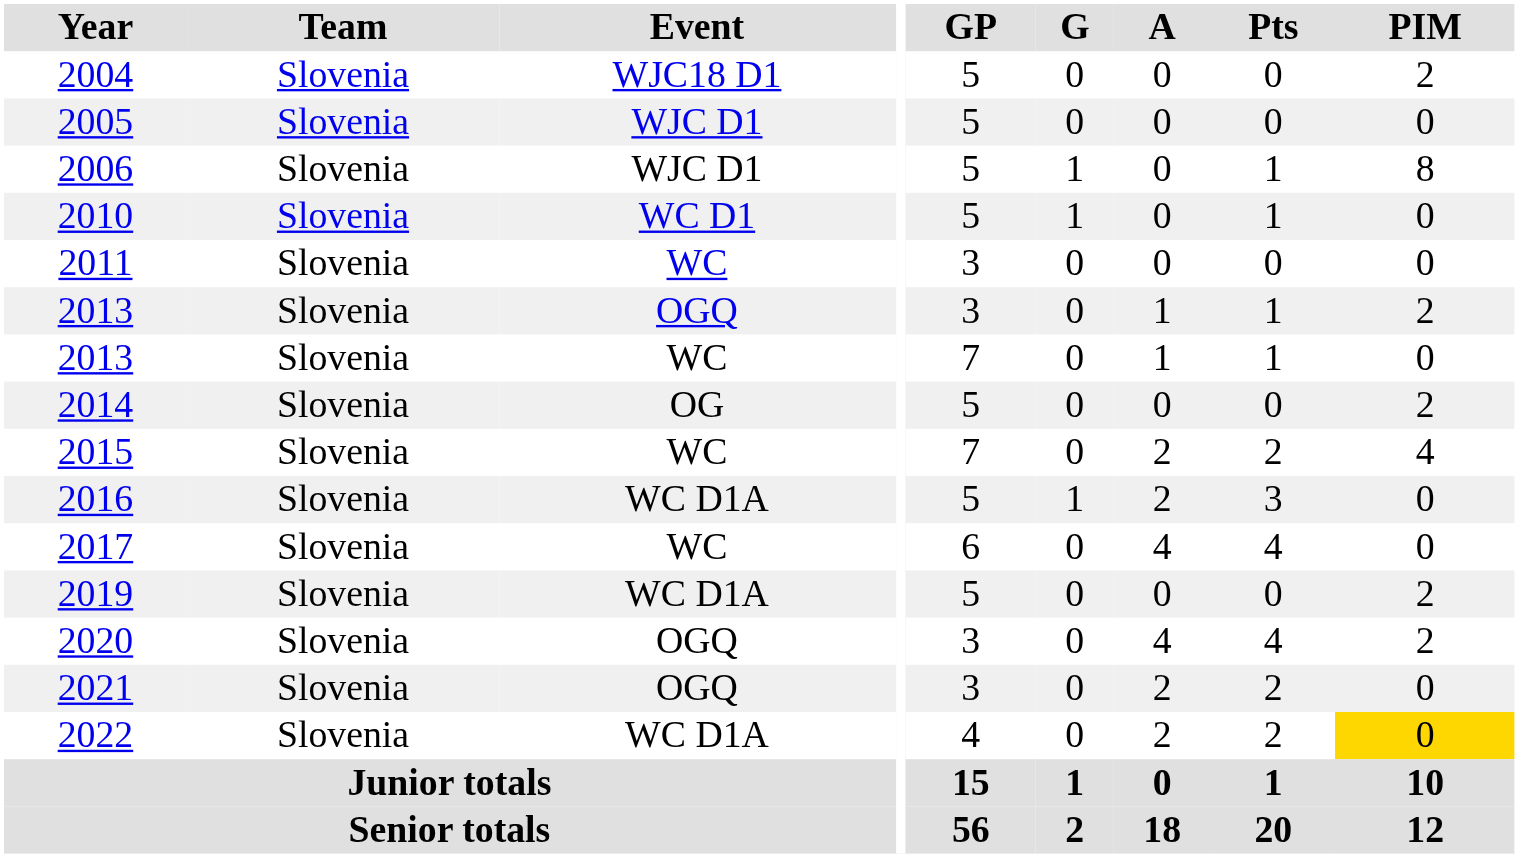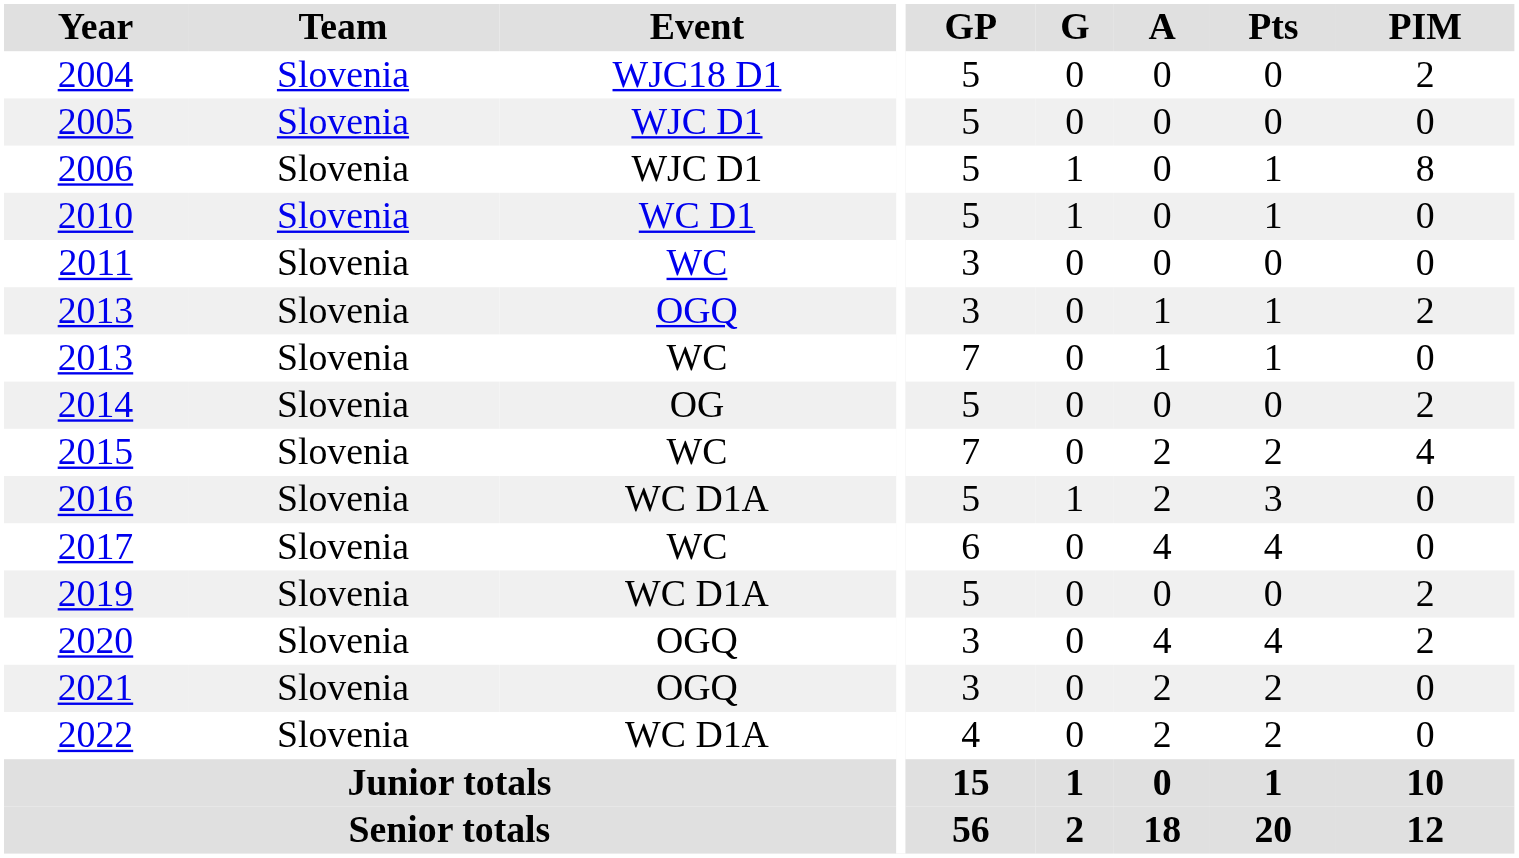(1425, 734) gold background -> (1425, 734) no background
